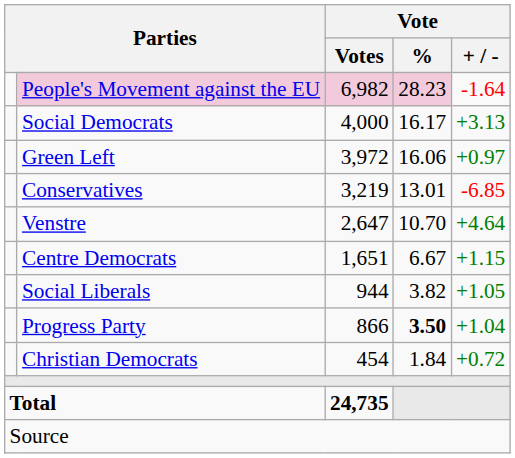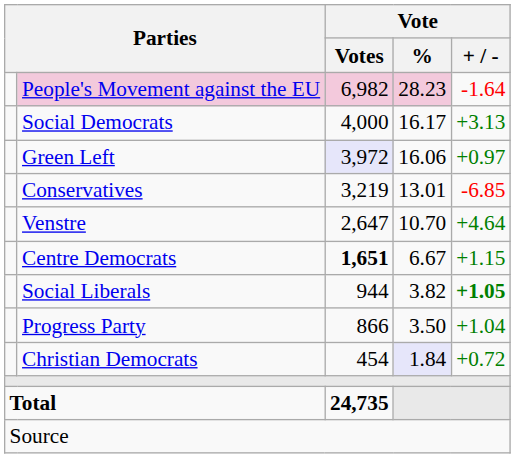(365, 156) no background -> (365, 156) lavender background
(365, 257) normal -> (365, 257) bold
(481, 291) normal -> (481, 291) bold
(428, 325) bold -> (428, 325) normal
(428, 358) no background -> (428, 358) lavender background
